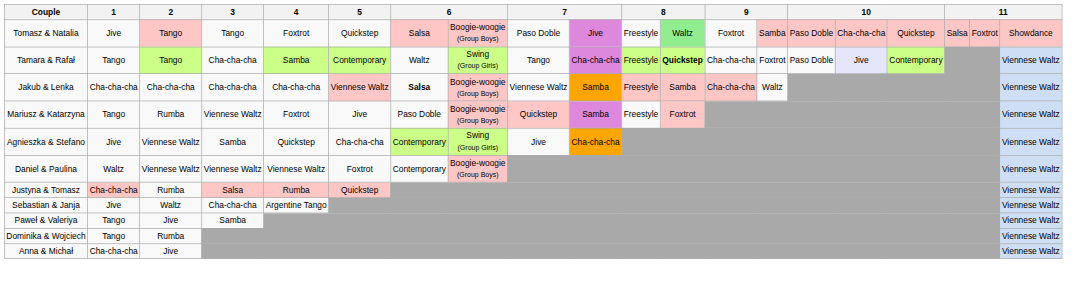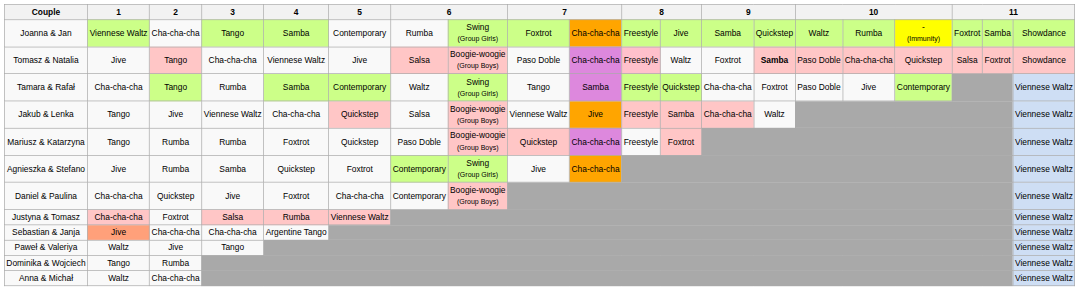+ row: (46, 33)
(233, 33) Tango -> (233, 60) Cha-cha-cha
(296, 33) Foxtrot -> (296, 60) Viennese Waltz
(360, 33) Quickstep -> (360, 60) Jive
(596, 33) Jive -> (596, 60) Cha-cha-cha
(641, 33) no background -> (641, 60) pink background
(683, 33) lightgreen background -> (681, 60) no background
(772, 33) normal -> (774, 60) bold
(114, 60) Tango -> (119, 87) Cha-cha-cha
(233, 60) Cha-cha-cha -> (233, 87) Rumba
(596, 60) Cha-cha-cha -> (596, 87) Samba
(683, 60) bold -> (681, 87) normal
(861, 60) lavender background -> (869, 87) no background
(114, 87) Cha-cha-cha -> (119, 115) Tango
(171, 87) Cha-cha-cha -> (176, 115) Jive
(233, 87) Cha-cha-cha -> (233, 115) Viennese Waltz
(360, 87) Viennese Waltz -> (360, 115) Quickstep
(419, 87) bold -> (419, 115) normal
(596, 87) Samba -> (596, 115) Jive
(233, 115) Viennese Waltz -> (233, 142) Rumba
(360, 115) Jive -> (360, 142) Quickstep
(596, 115) Samba -> (596, 142) Cha-cha-cha
(171, 142) Viennese Waltz -> (176, 169) Rumba
(360, 142) Cha-cha-cha -> (360, 169) Foxtrot
(114, 169) Waltz -> (119, 196) Cha-cha-cha
(171, 169) Viennese Waltz -> (176, 196) Quickstep
(233, 169) Viennese Waltz -> (233, 196) Jive
(296, 169) Viennese Waltz -> (296, 196) Foxtrot
(360, 169) Foxtrot -> (360, 196) Cha-cha-cha
(171, 190) Rumba -> (176, 217) Foxtrot
(360, 190) Quickstep -> (360, 217) Viennese Waltz
(114, 205) no background -> (119, 232) lightsalmon background
(171, 205) Waltz -> (176, 232) Cha-cha-cha
(114, 221) Tango -> (119, 248) Waltz
(233, 221) Samba -> (233, 248) Tango
(114, 251) Cha-cha-cha -> (119, 278) Waltz
(171, 251) Jive -> (176, 278) Cha-cha-cha
